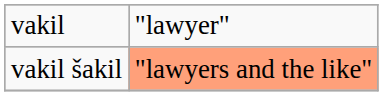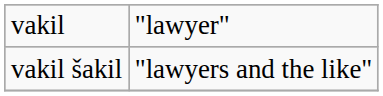(254, 68) lightsalmon background -> (254, 68) no background
